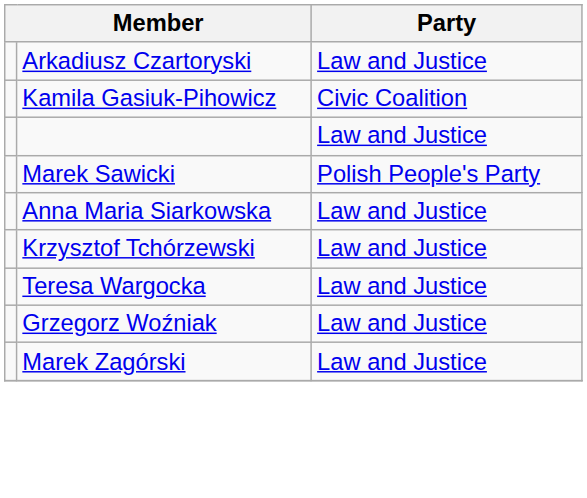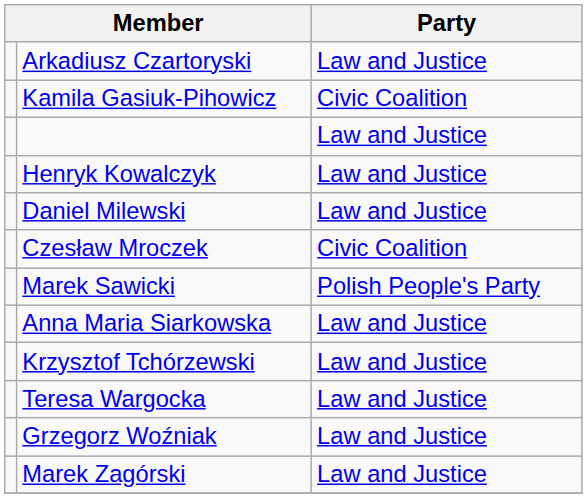+ row: (119, 173)
+ row: (104, 211)
+ row: (115, 248)
